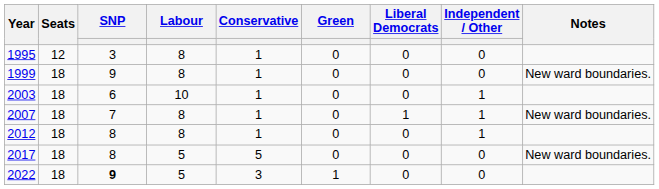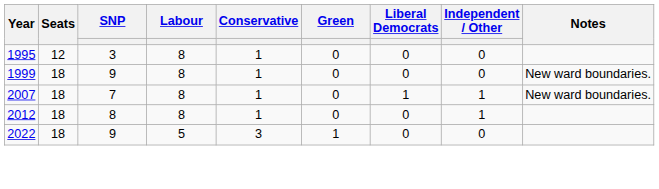- row: (21, 94)
- row: (21, 154)
(112, 174) bold -> (112, 134) normal
